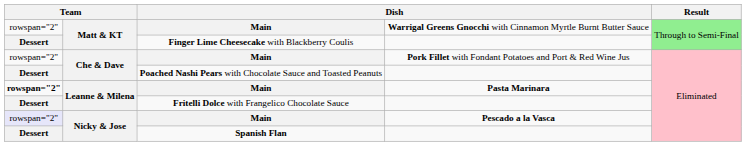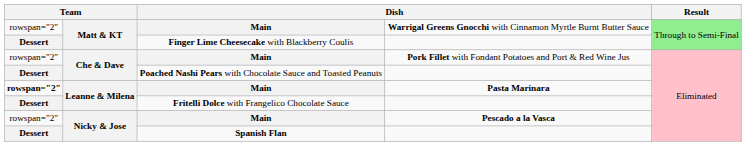(34, 118) lavender background -> (34, 118) no background
